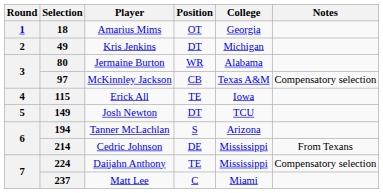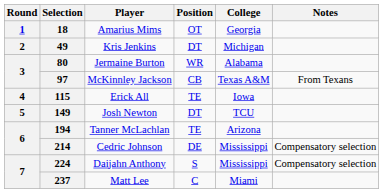(325, 79) Compensatory selection -> (325, 79) From Texans
(195, 130) S -> (195, 130) TE
(325, 146) From Texans -> (325, 146) Compensatory selection
(195, 163) TE -> (195, 163) S
